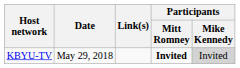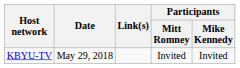(172, 55) bold -> (172, 55) normal
(213, 55) lightgrey background -> (213, 55) no background
